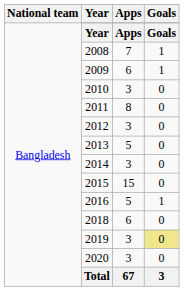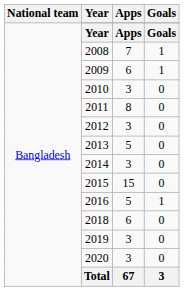(162, 239) khaki background -> (162, 239) no background
